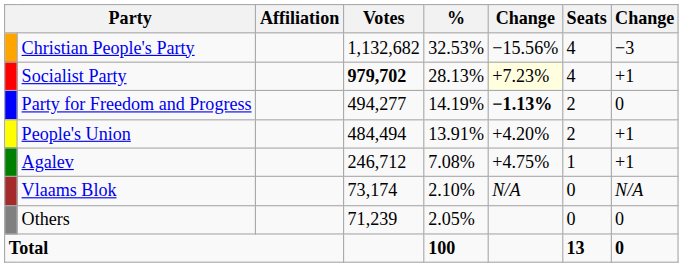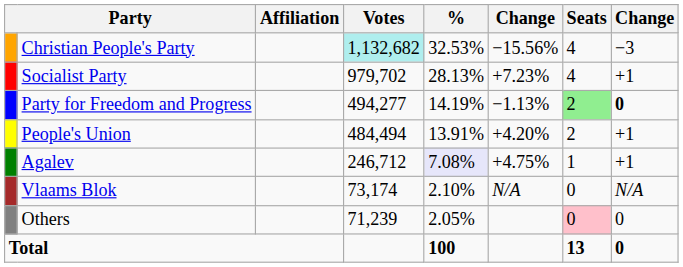(384, 47) no background -> (384, 47) paleturquoise background
(377, 76) bold -> (377, 76) normal
(521, 76) lightyellow background -> (521, 76) no background
(522, 104) bold -> (521, 104) normal
(571, 104) no background -> (571, 104) lightgreen background
(620, 104) normal -> (620, 104) bold
(452, 162) no background -> (452, 162) lavender background
(571, 219) no background -> (571, 219) pink background
